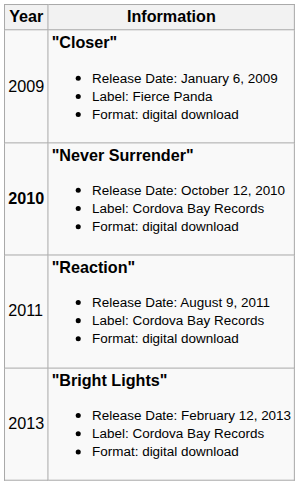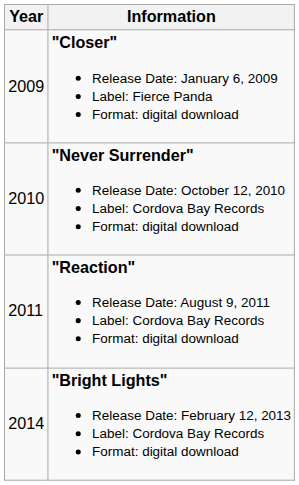(26, 198) bold -> (26, 198) normal
(26, 423) 2013 -> (26, 423) 2014
